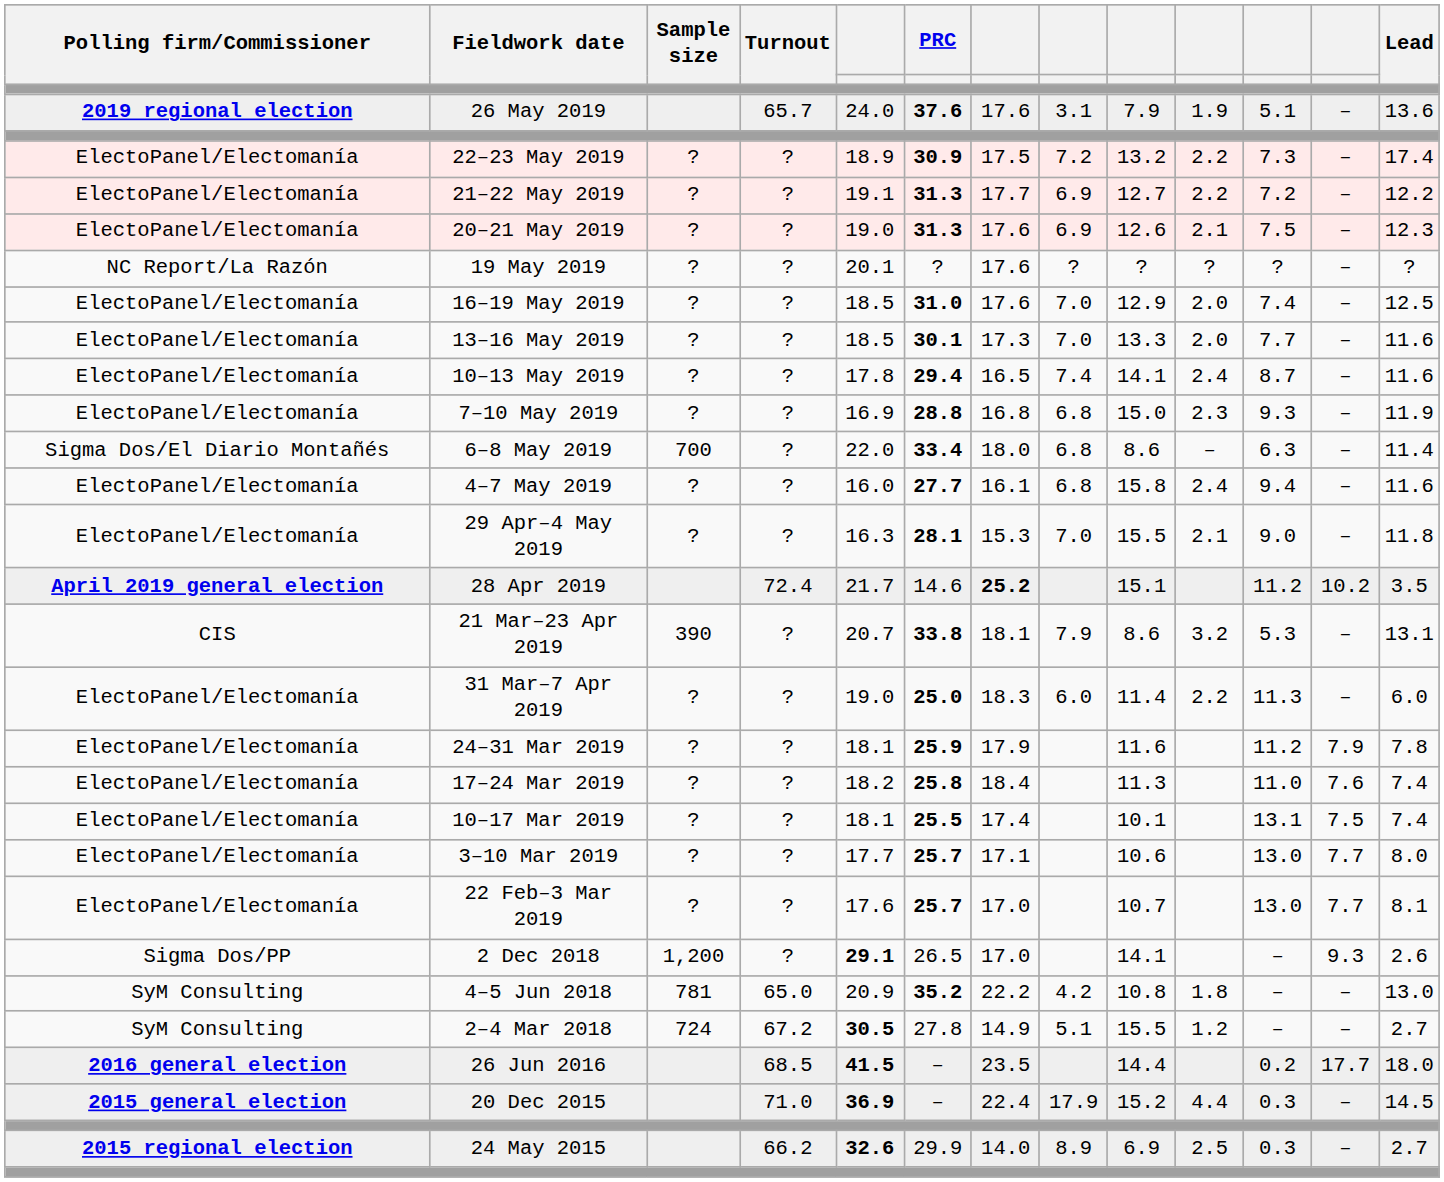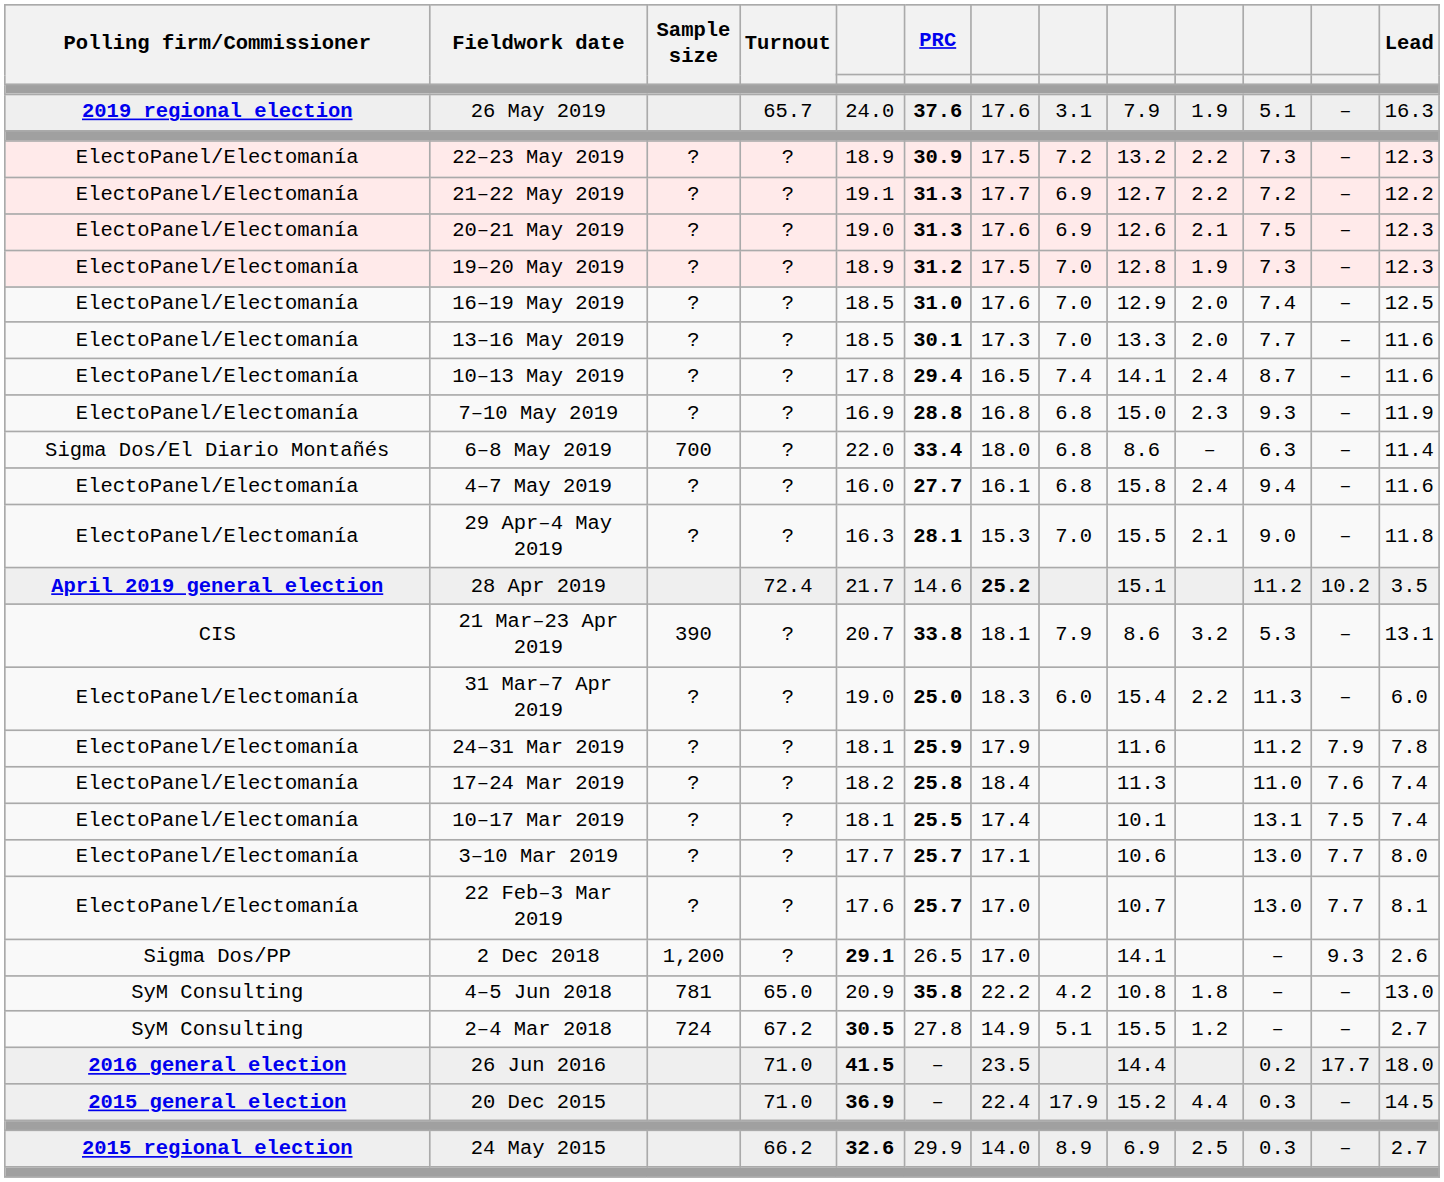(1409, 113) 13.6 -> (1409, 113) 16.3
(1409, 159) 17.4 -> (1409, 159) 12.3
+ row: (217, 268)
- row: (217, 268)
(1142, 699) 11.4 -> (1142, 699) 15.4
(938, 994) 35.2 -> (938, 994) 35.8
(788, 1066) 68.5 -> (788, 1066) 71.0
